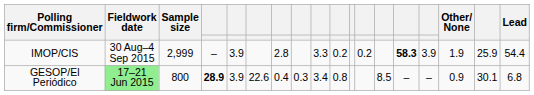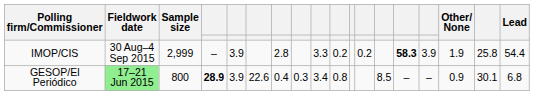(487, 53) 25.9 -> (487, 53) 25.8
